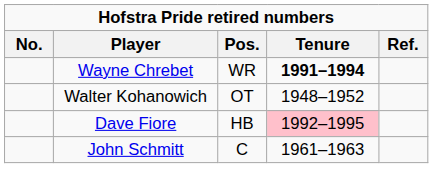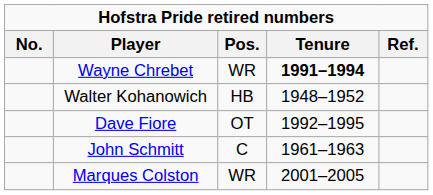(242, 96) OT -> (242, 96) HB
(242, 123) HB -> (242, 123) OT
(323, 123) pink background -> (323, 123) no background
+ row: (136, 176)
